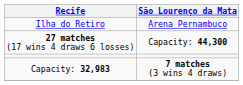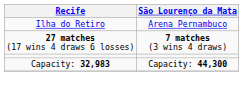(188, 42) Capacity: 44,300 -> (188, 42) 7 matches (3 wins 4 draws)
(188, 69) 7 matches (3 wins 4 draws) -> (188, 64) Capacity: 44,300
